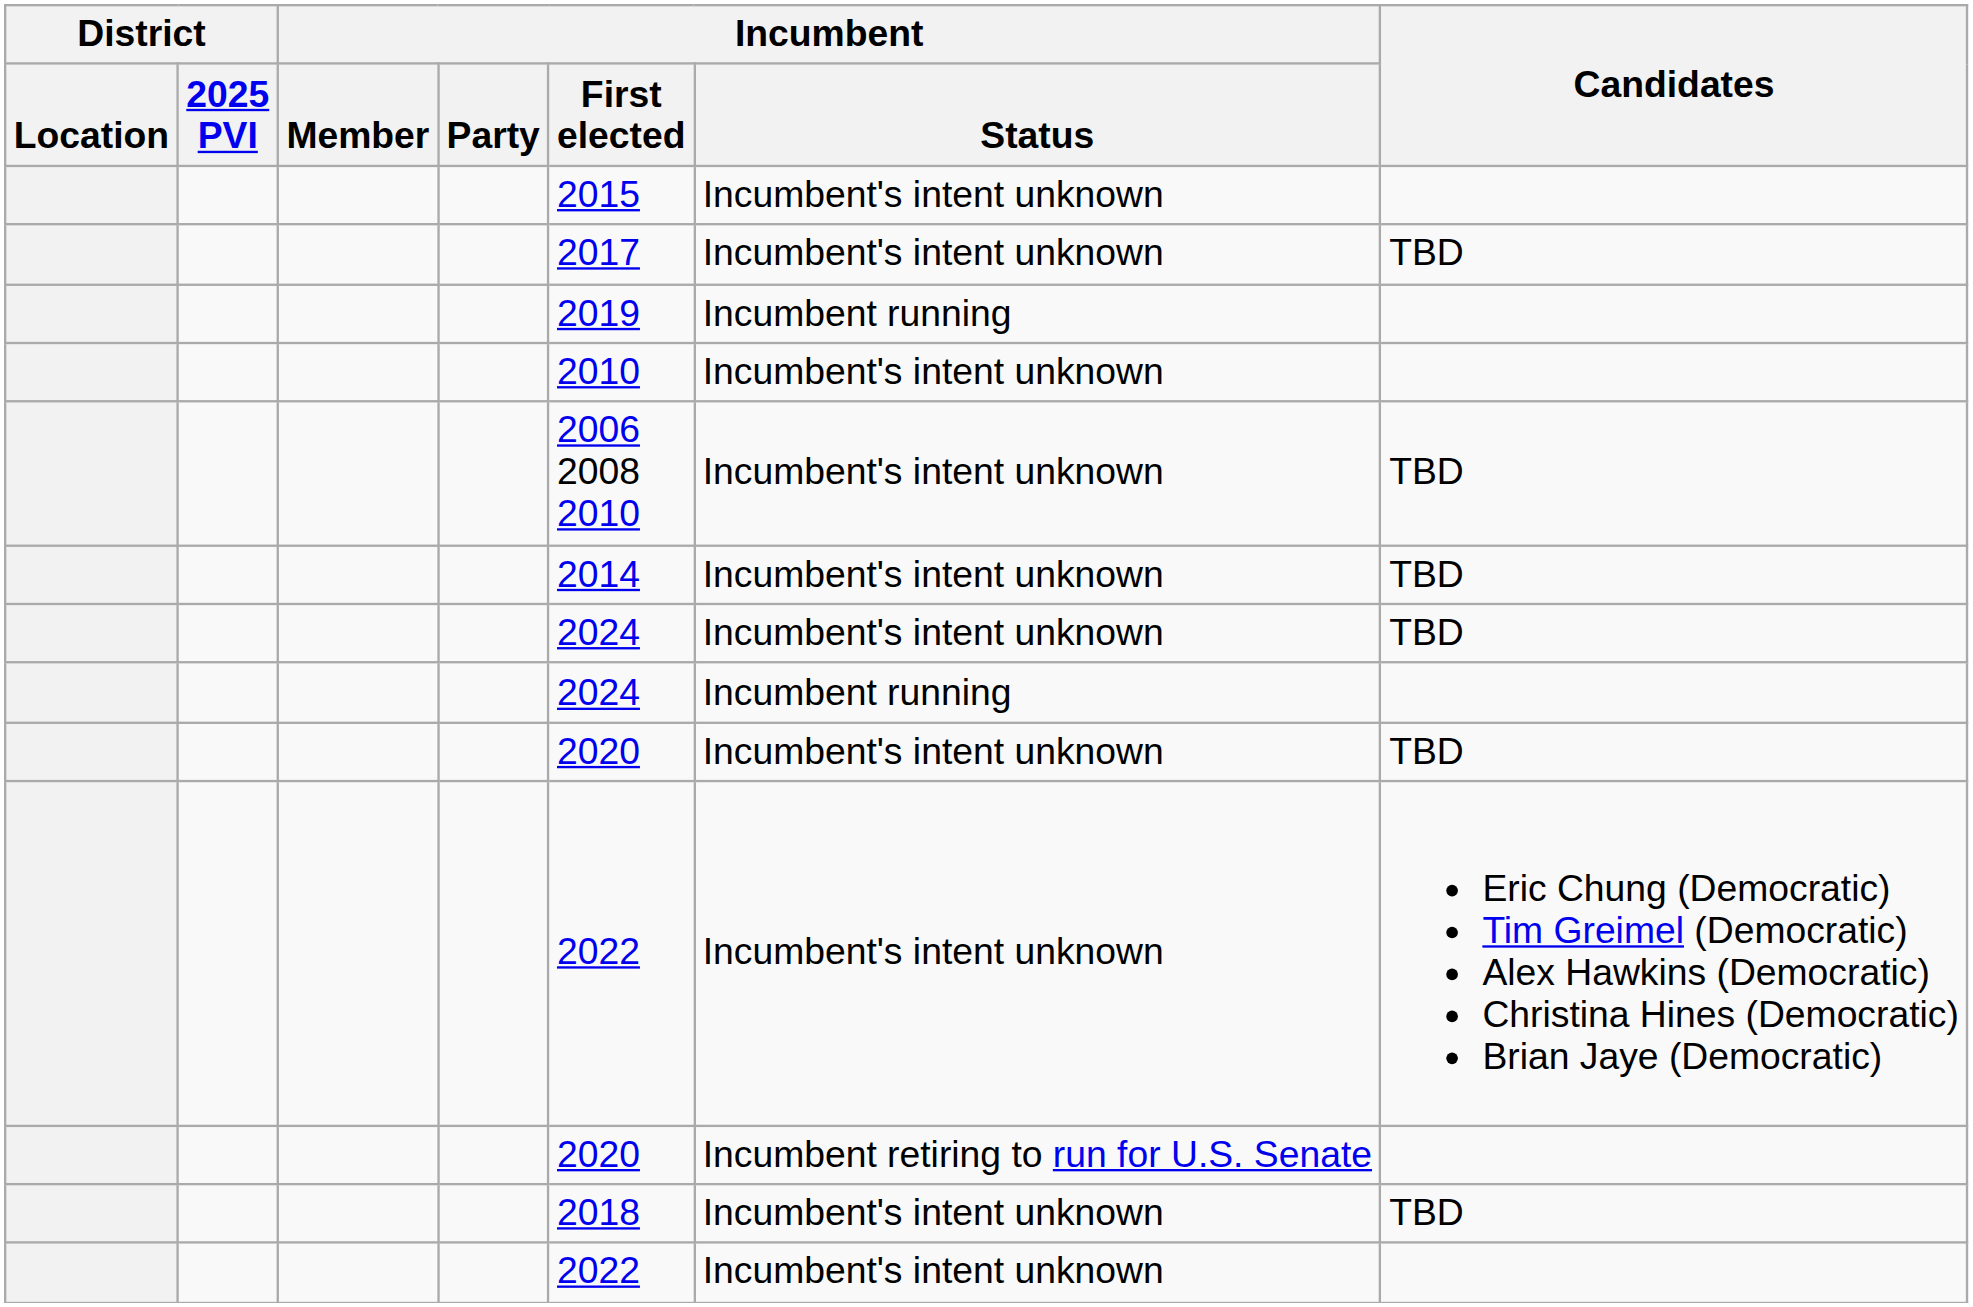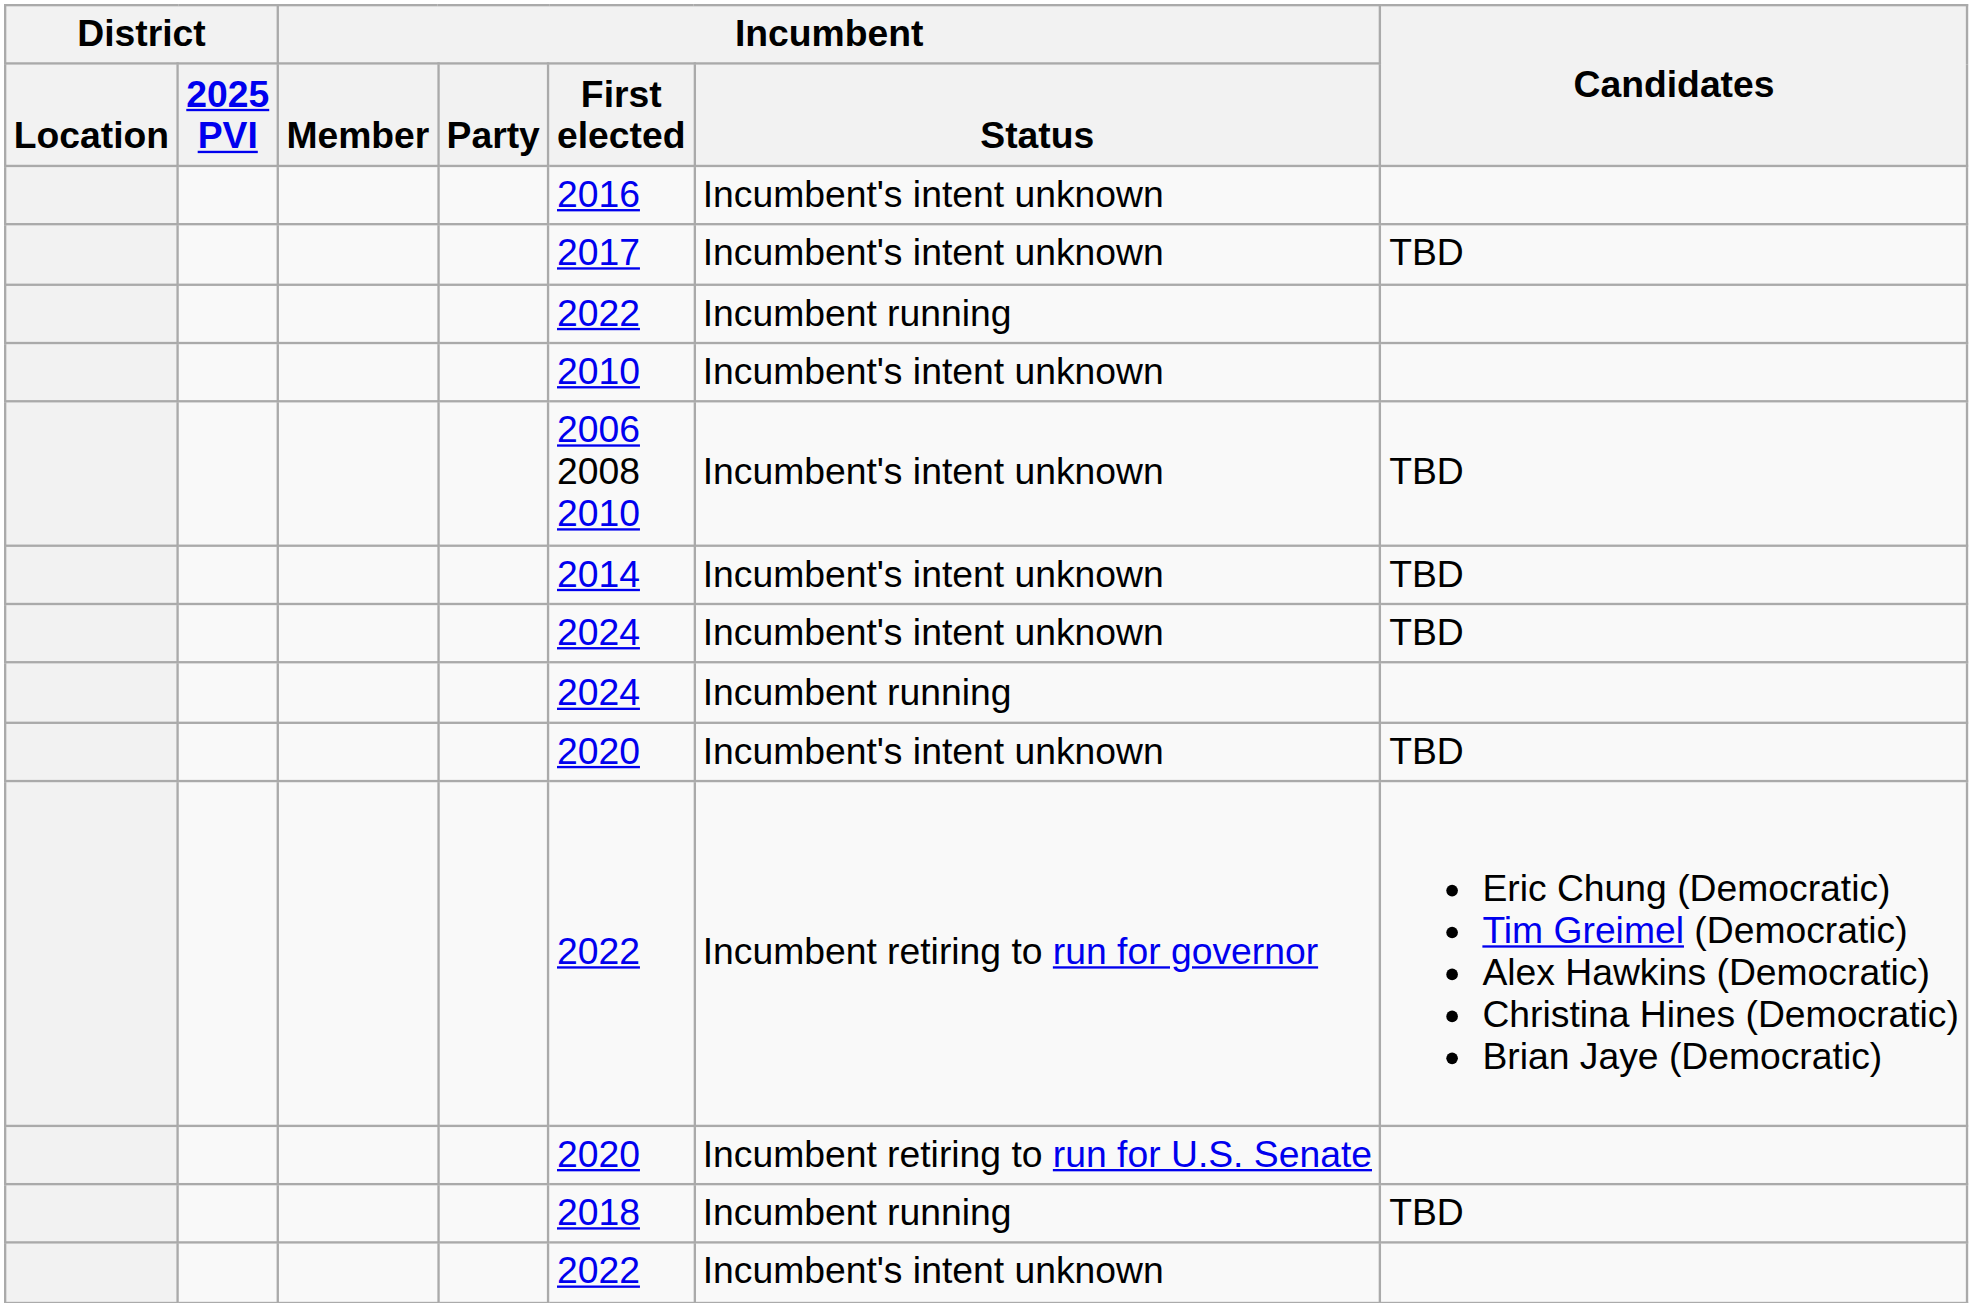(598, 194) 2015 -> (598, 194) 2016
(598, 312) 2019 -> (598, 312) 2022
(933, 952) Incumbent's intent unknown -> (1010, 952) Incumbent retiring to run for governor
(933, 1212) Incumbent's intent unknown -> (857, 1212) Incumbent running
